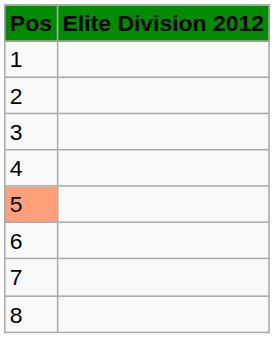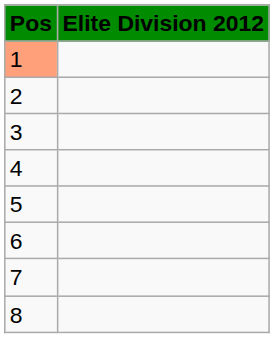(16, 59) no background -> (16, 59) lightsalmon background
(16, 205) lightsalmon background -> (16, 205) no background
